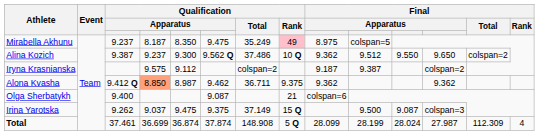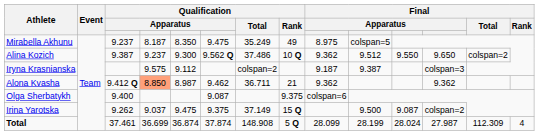(292, 42) pink background -> (292, 42) no background
(444, 69) colspan=2 -> (444, 69) colspan=3
(292, 83) 9.375 -> (292, 83) 21
(292, 97) 21 -> (292, 97) 9.375
(444, 110) colspan=3 -> (444, 110) colspan=2
